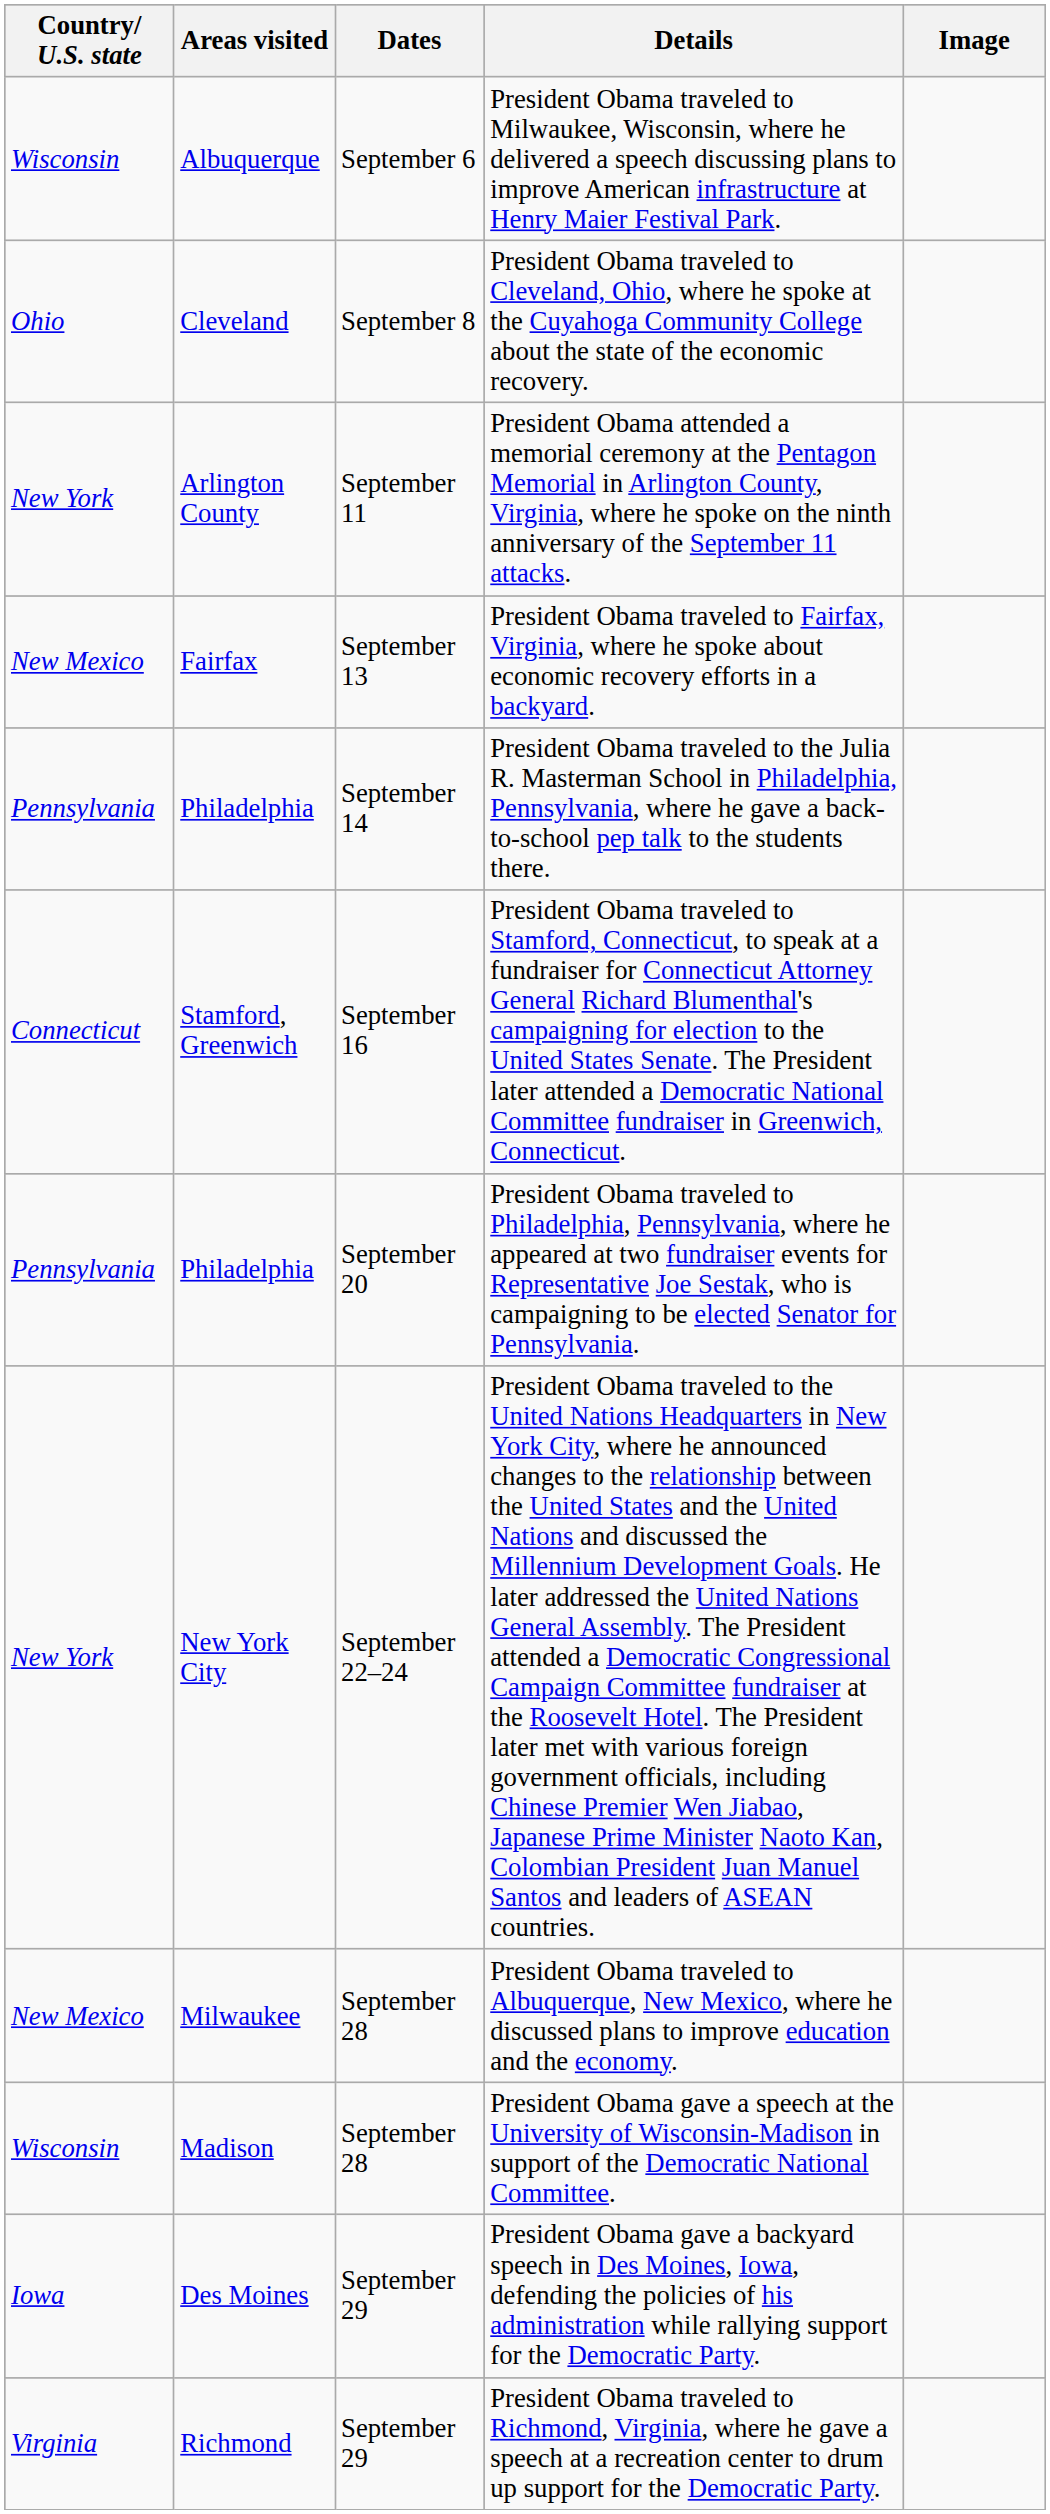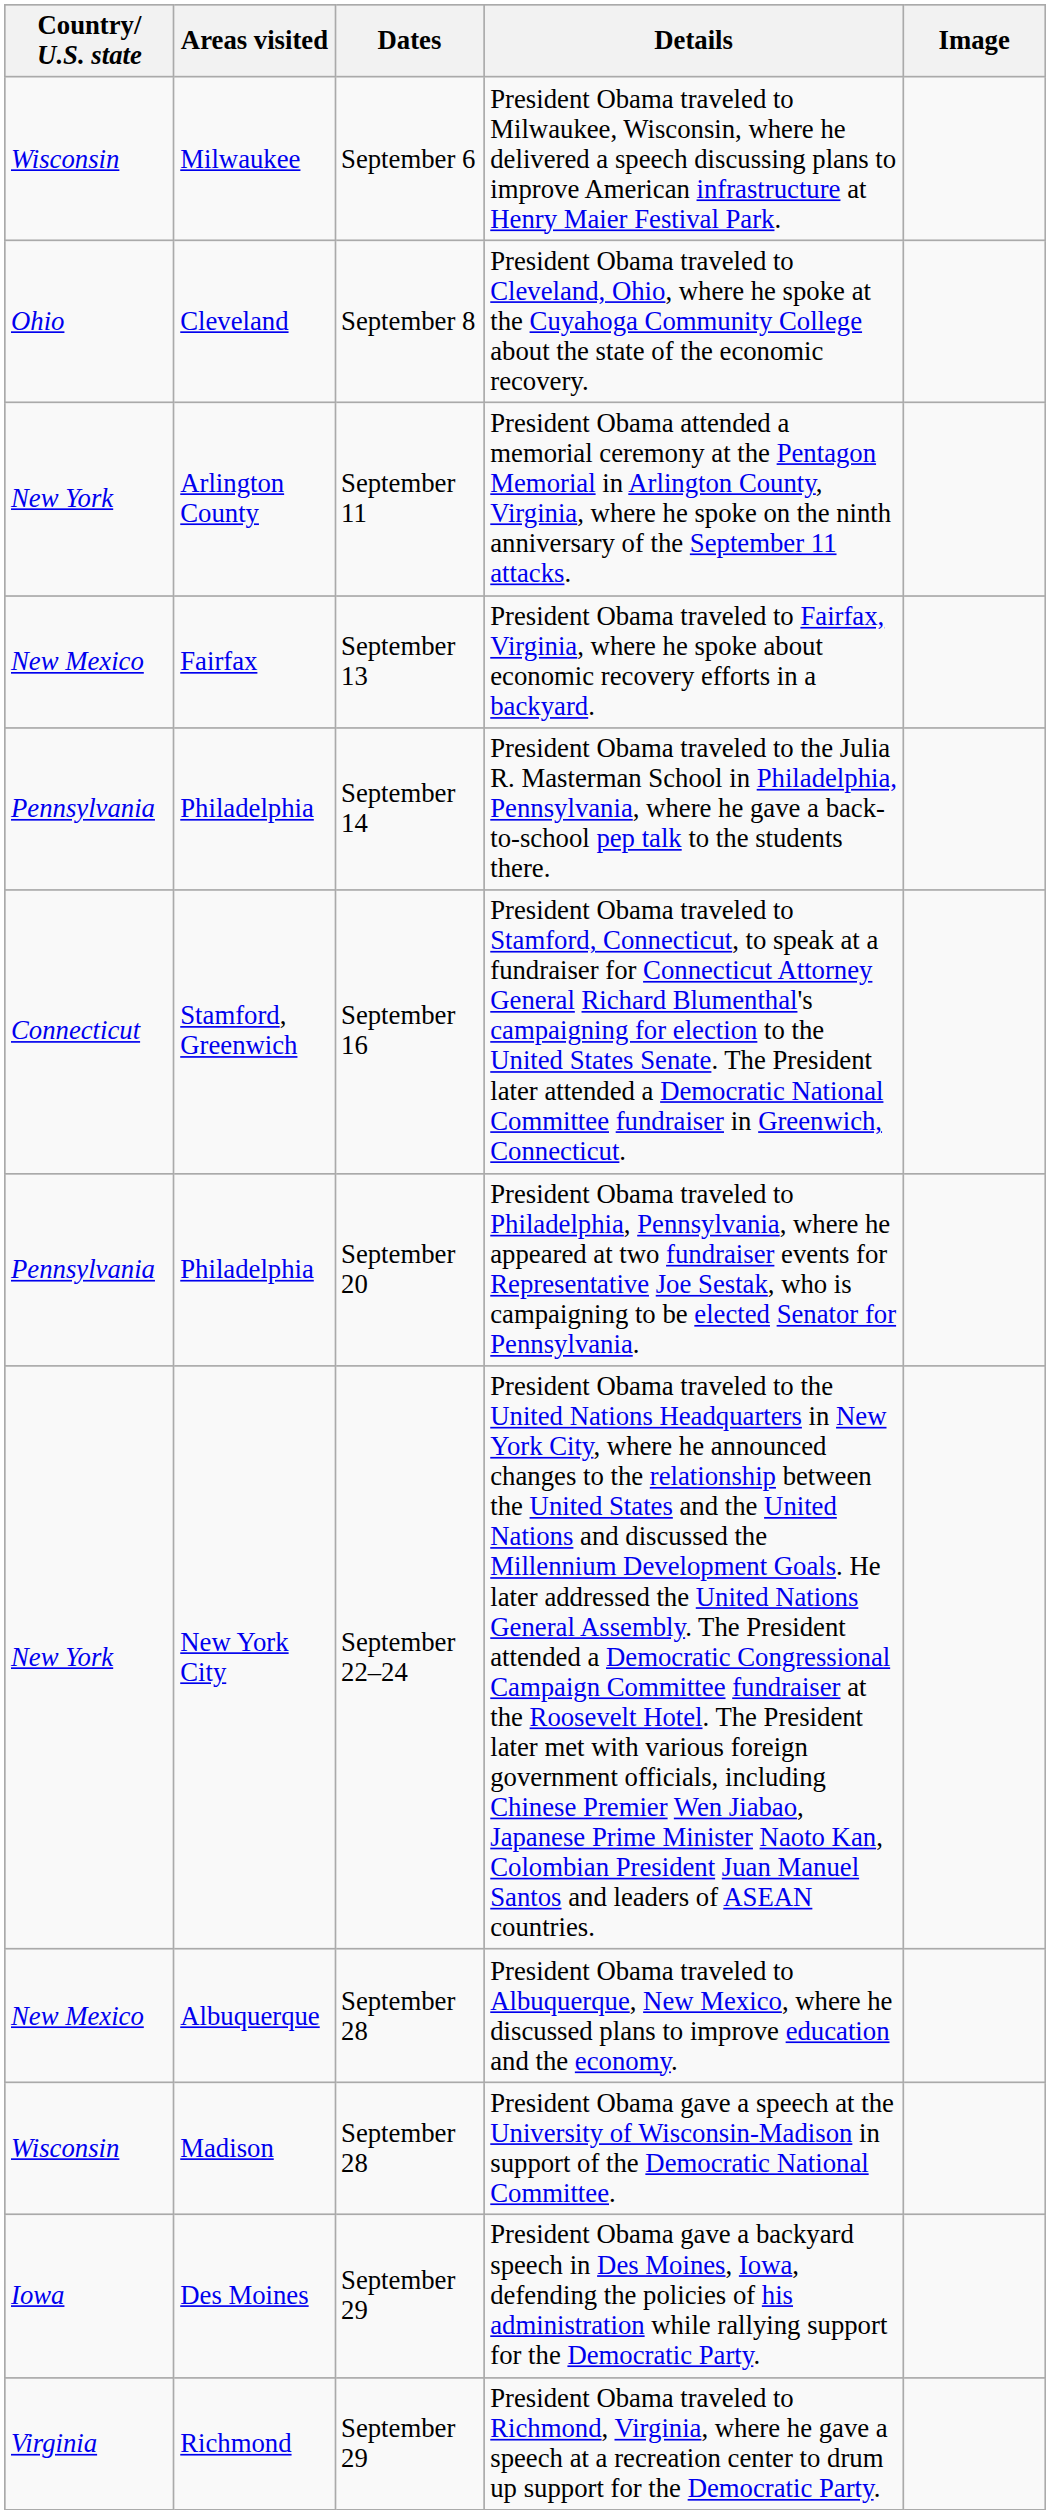(250, 158) Albuquerque -> (240, 158) Milwaukee
(240, 2015) Milwaukee -> (250, 2015) Albuquerque
